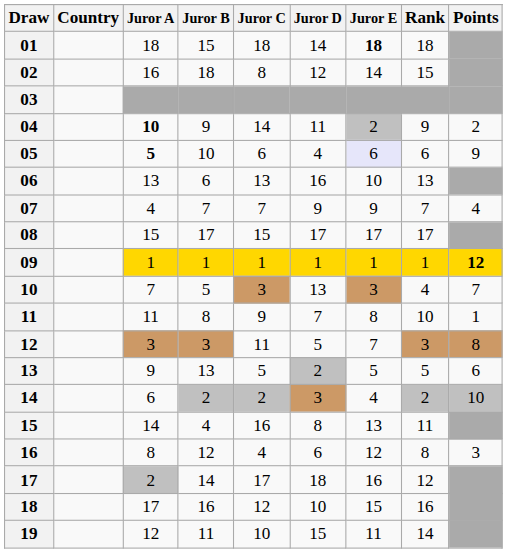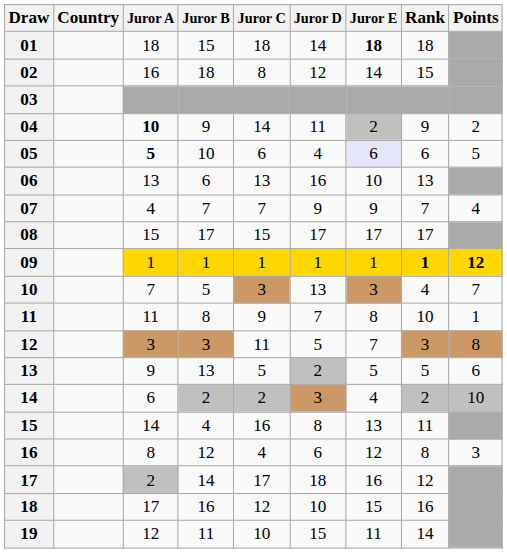(476, 153) 9 -> (476, 153) 5
(425, 262) normal -> (425, 262) bold
